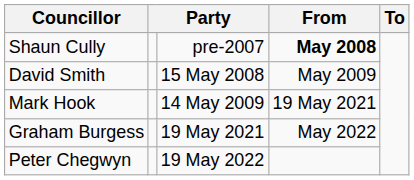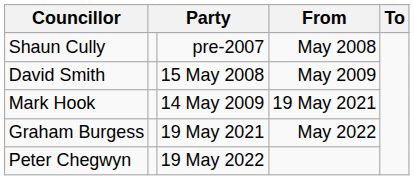(336, 47) bold -> (337, 47) normal
